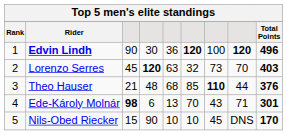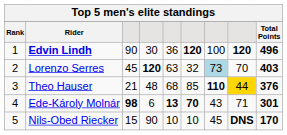(216, 68) no background -> (216, 68) lightblue background
(242, 85) no background -> (242, 85) gold background
(172, 103) normal -> (172, 103) bold
(192, 103) normal -> (192, 103) bold
(242, 120) normal -> (242, 120) bold
